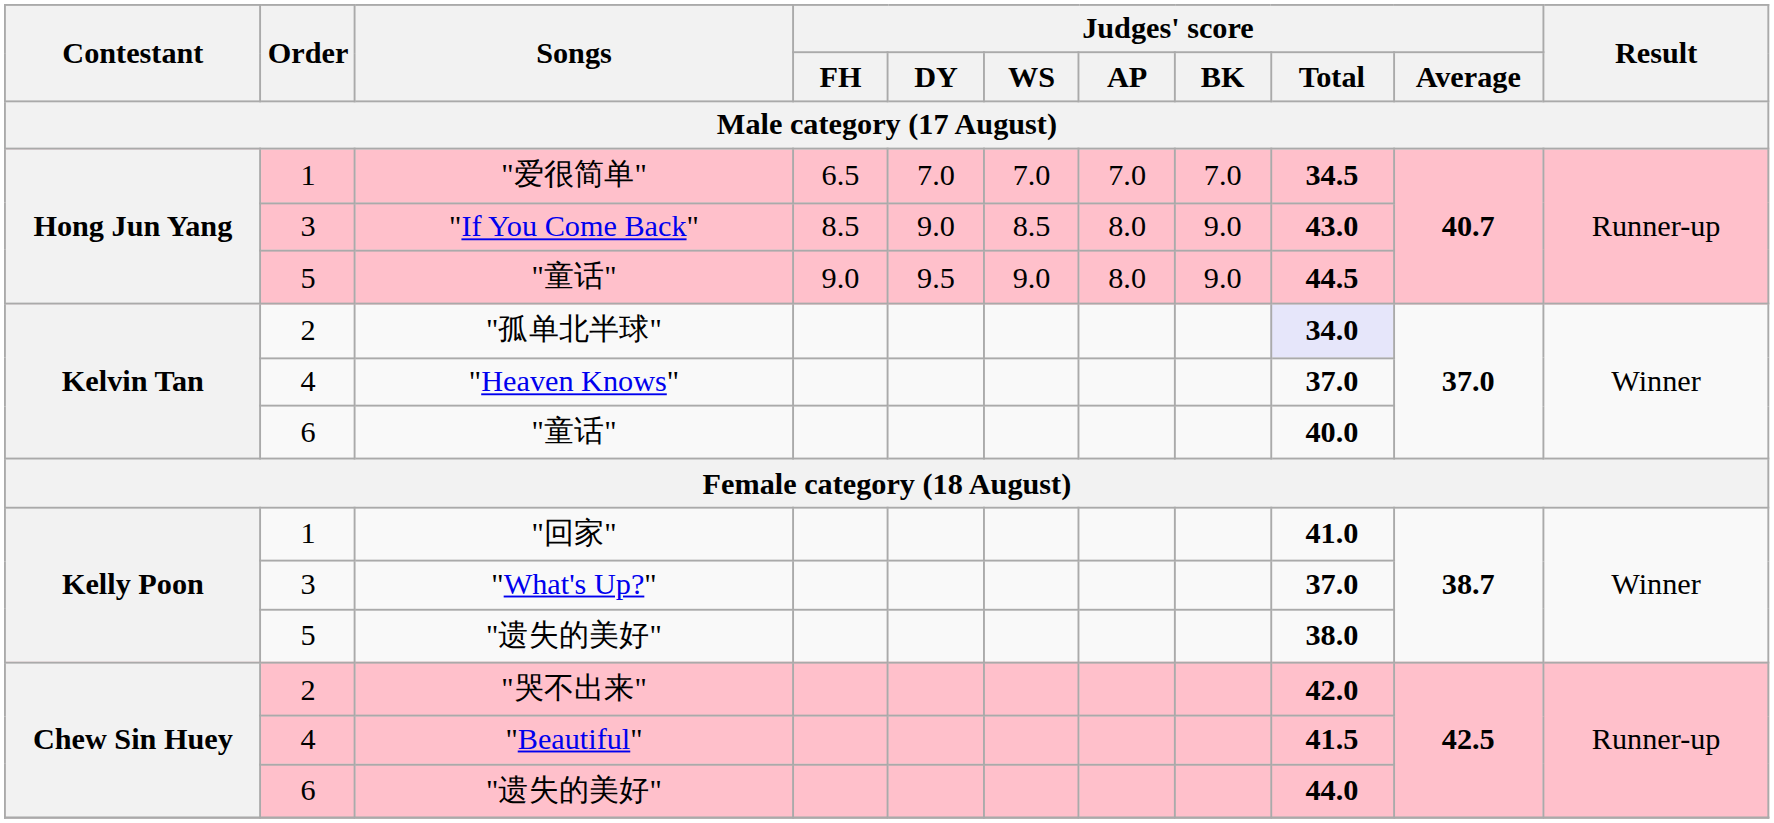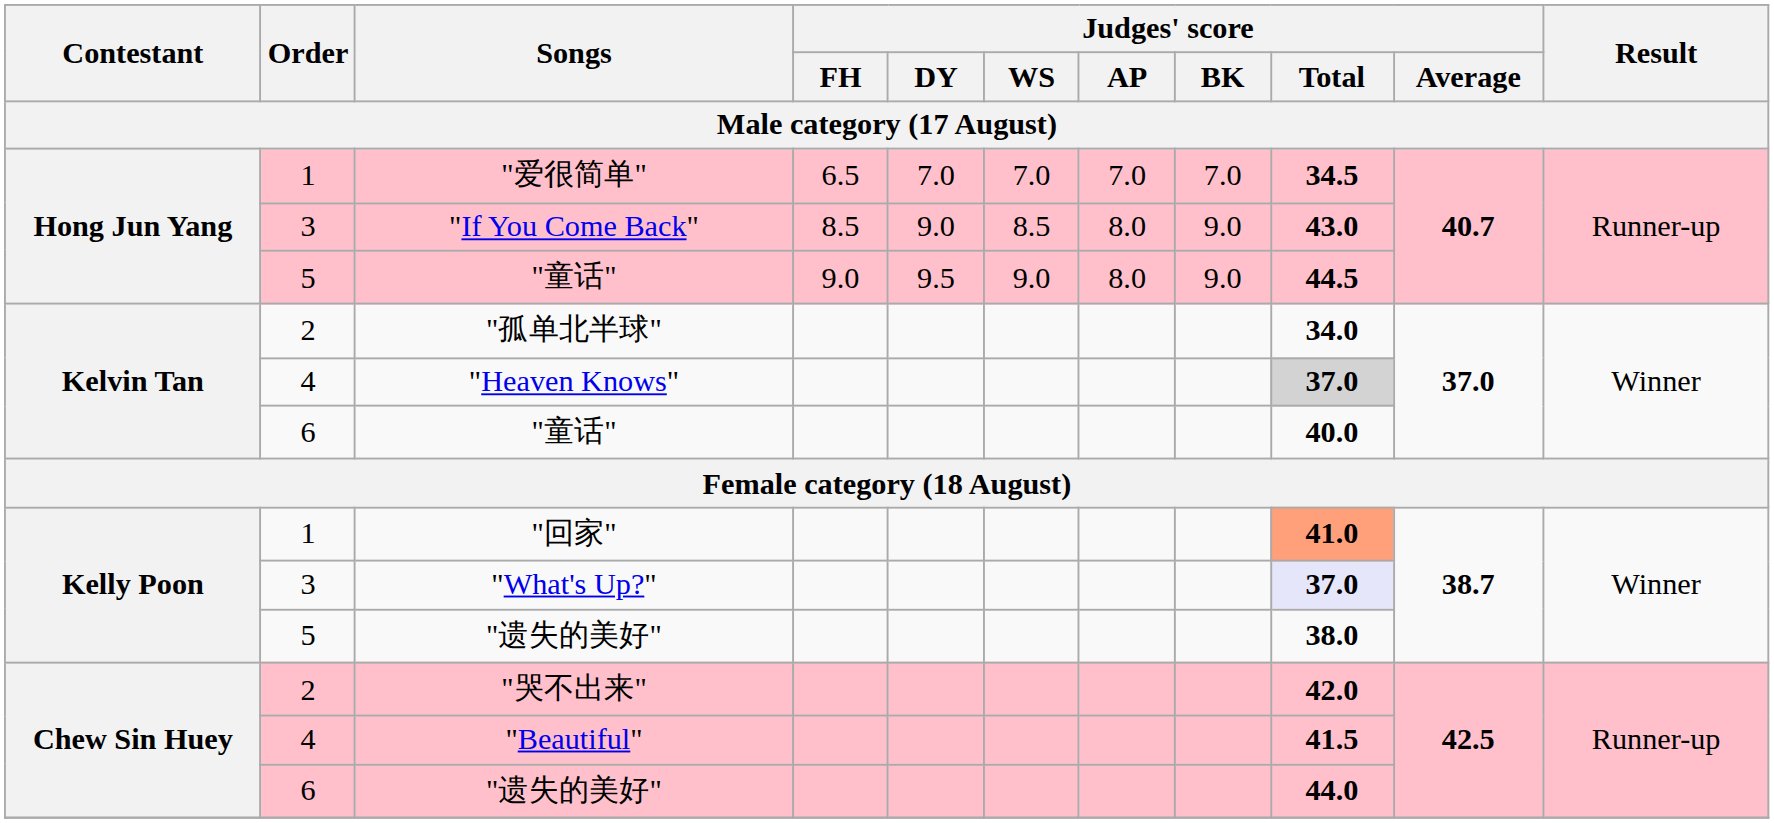(1332, 330) lavender background -> (1332, 330) no background
(1332, 381) no background -> (1332, 381) lightgrey background
(1332, 533) no background -> (1332, 533) lightsalmon background
(1332, 584) no background -> (1332, 584) lavender background
